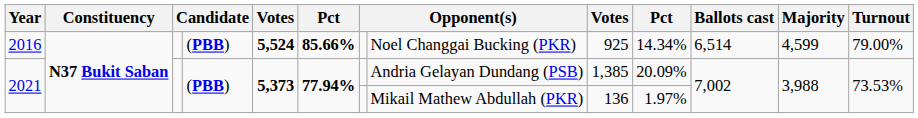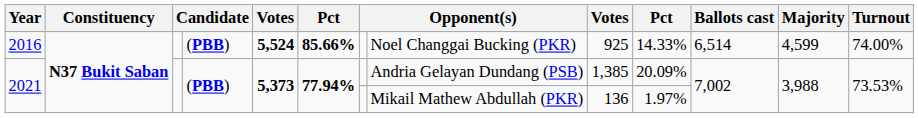(661, 45) 14.34% -> (661, 45) 14.33%
(878, 45) 79.00% -> (878, 45) 74.00%
